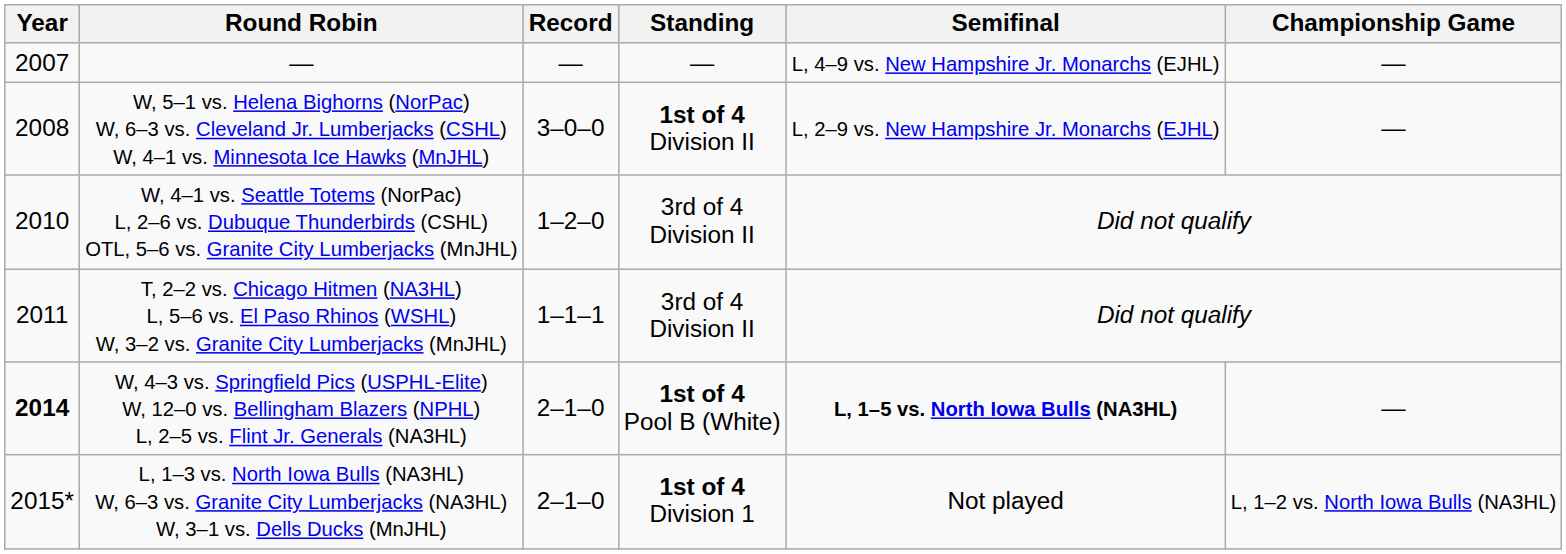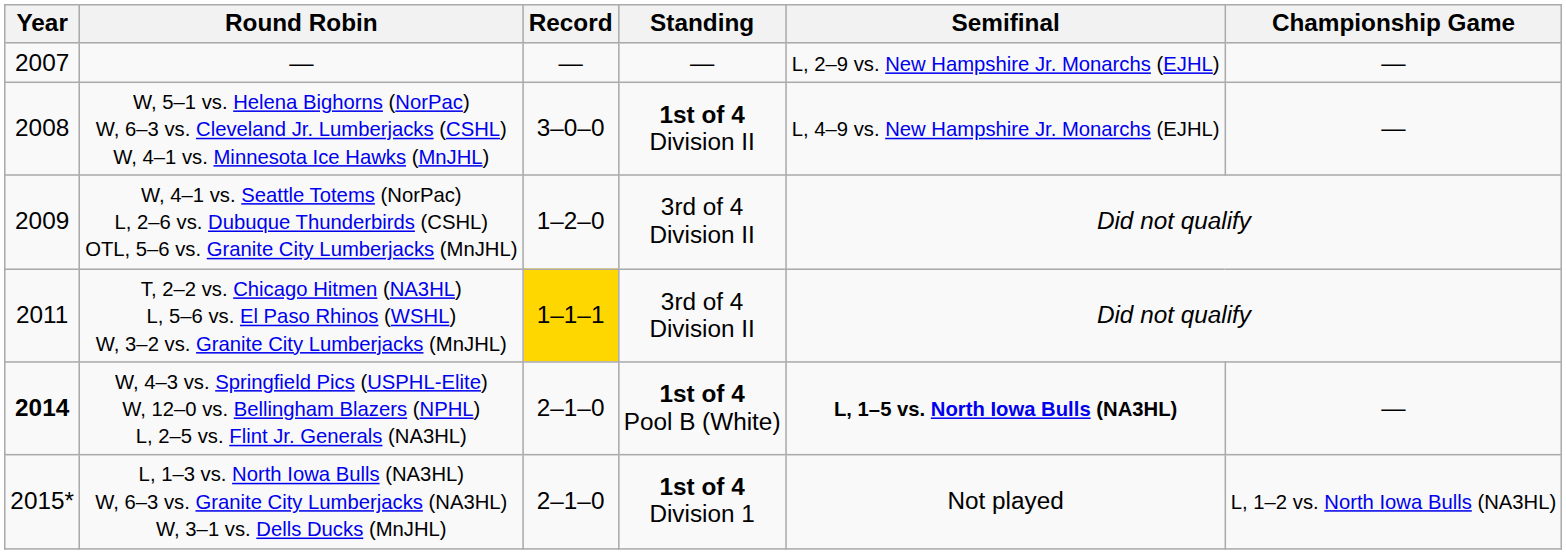(1006, 63) L, 4–9 vs. New Hampshire Jr. Monarchs (EJHL) -> (1006, 63) L, 2–9 vs. New Hampshire Jr. Monarchs (EJHL)
(1006, 129) L, 2–9 vs. New Hampshire Jr. Monarchs (EJHL) -> (1006, 129) L, 4–9 vs. New Hampshire Jr. Monarchs (EJHL)
(42, 221) 2010 -> (42, 221) 2009
(571, 314) no background -> (571, 314) gold background
